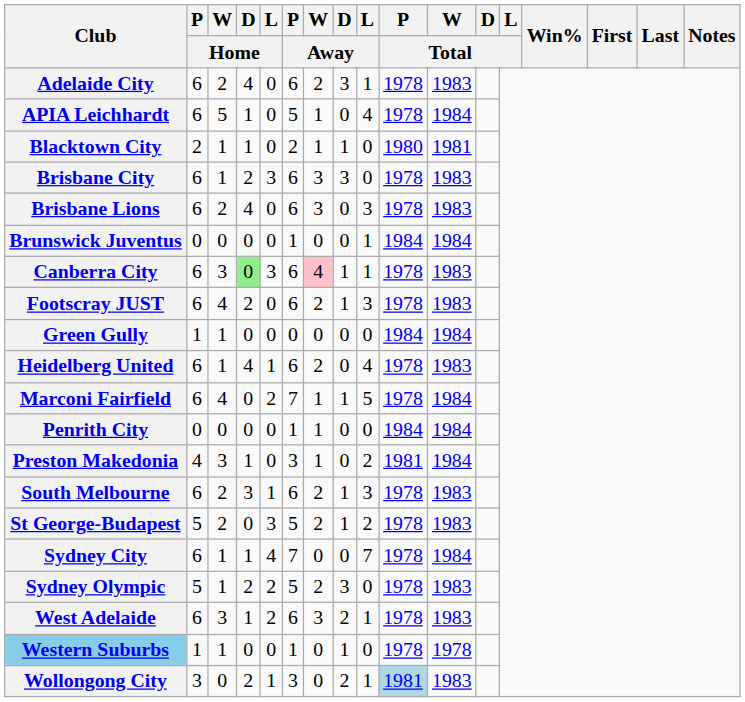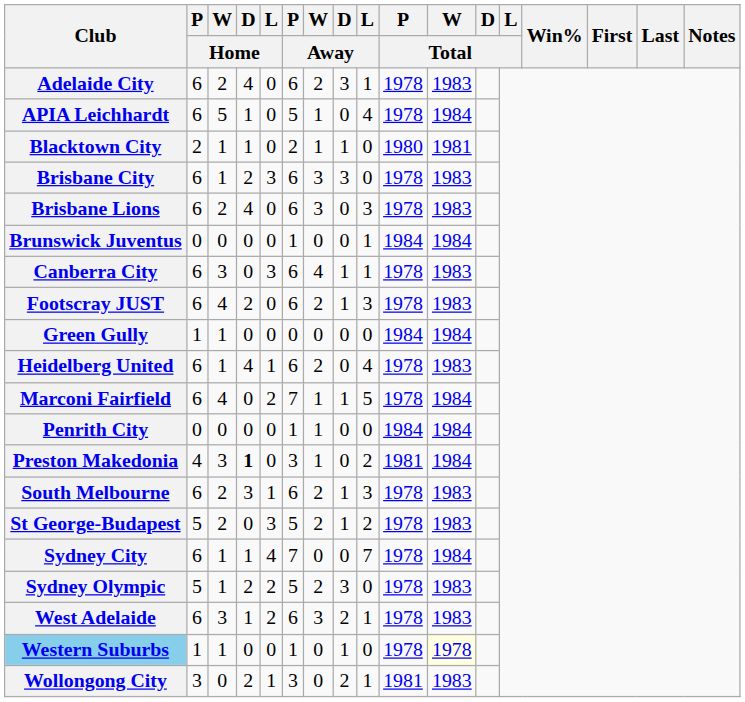(248, 271) lightgreen background -> (248, 271) no background
(318, 271) pink background -> (318, 271) no background
(248, 460) normal -> (248, 460) bold
(452, 649) no background -> (452, 649) lightyellow background
(403, 680) lightblue background -> (403, 680) no background
